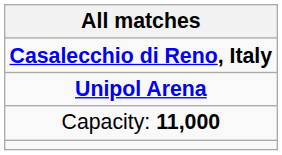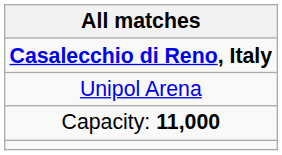(141, 88) bold -> (141, 88) normal
